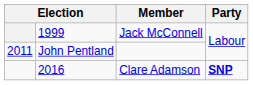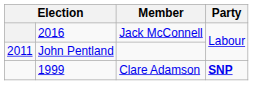(51, 32) 1999 -> (51, 32) 2016
(51, 70) 2016 -> (51, 70) 1999
